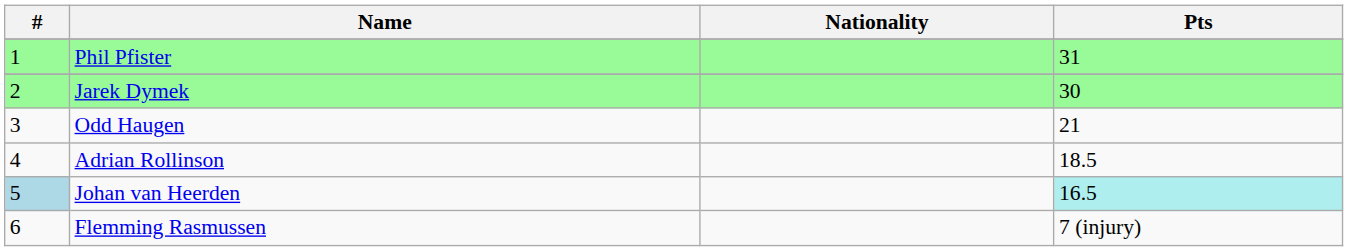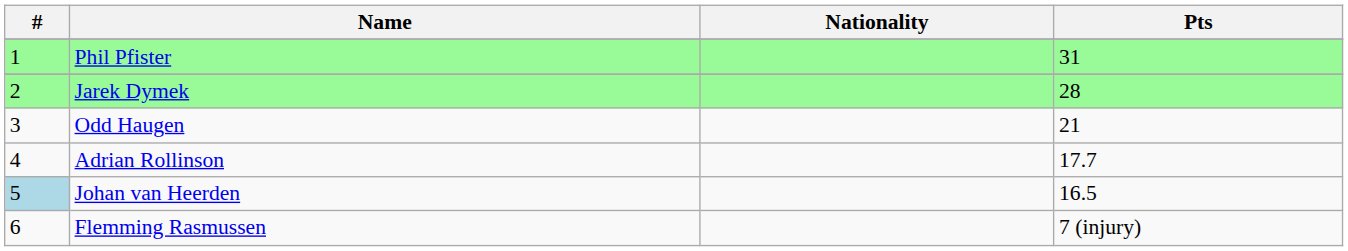(1070, 90) 30 -> (1070, 90) 28
(1078, 159) 18.5 -> (1078, 159) 17.7
(1078, 193) paleturquoise background -> (1078, 193) no background
